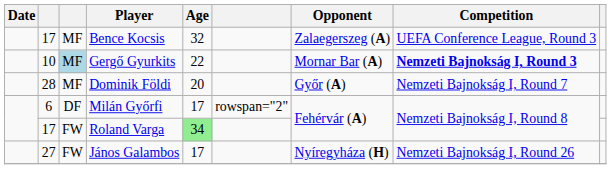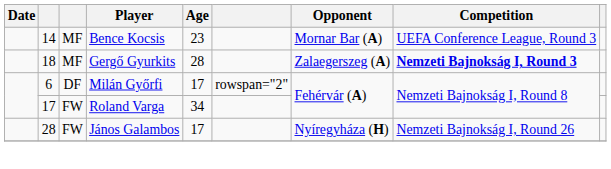(49, 38) 17 -> (49, 38) 14
(197, 38) 32 -> (197, 38) 23
(342, 38) Zalaegerszeg (A) -> (338, 38) Mornar Bar (A)
(49, 61) 10 -> (49, 61) 18
(72, 61) lightblue background -> (72, 61) no background
(197, 61) 22 -> (197, 61) 28
(338, 61) Mornar Bar (A) -> (342, 61) Zalaegerszeg (A)
- row: (130, 84)
(197, 130) lightgreen background -> (197, 107) no background
(49, 152) 27 -> (49, 130) 28
